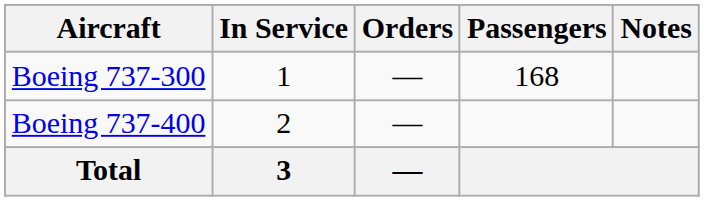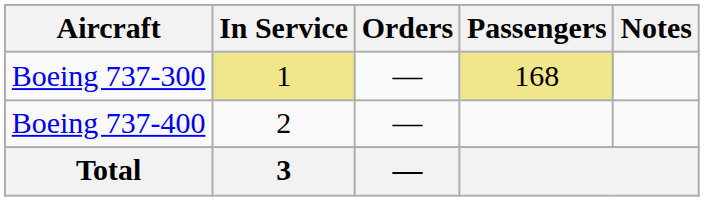(284, 75) no background -> (284, 75) khaki background
(537, 75) no background -> (537, 75) khaki background
